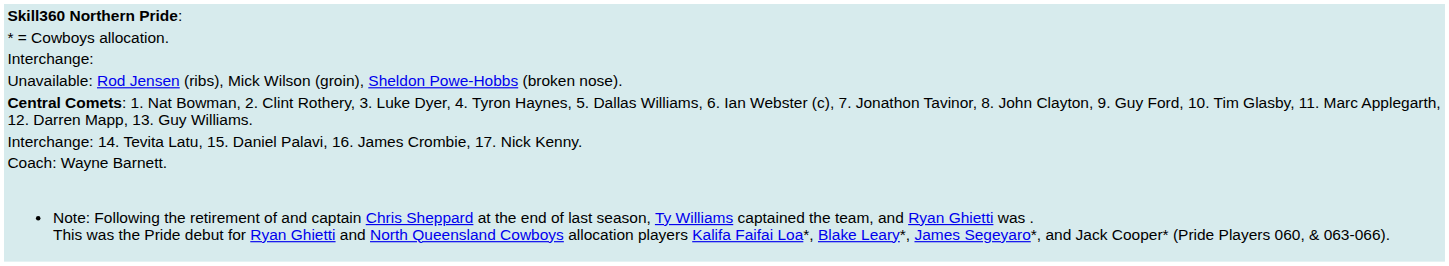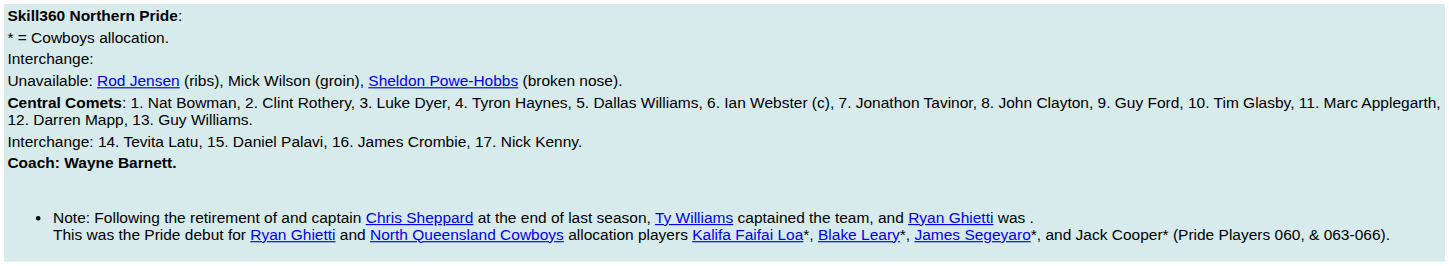(87, 163) normal -> (92, 163) bold
